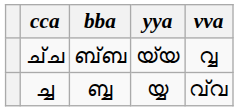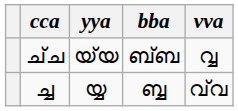columns swapped: (100, 21) <-> (158, 21)
